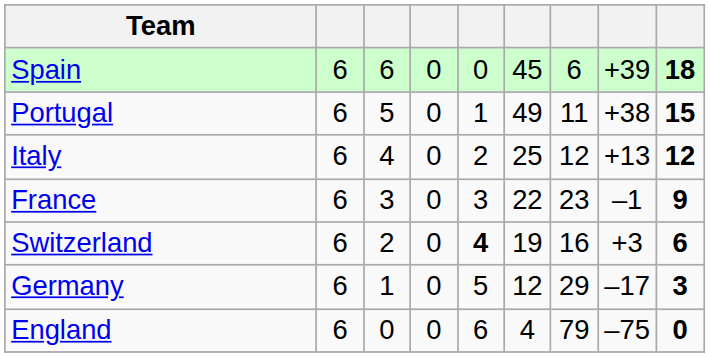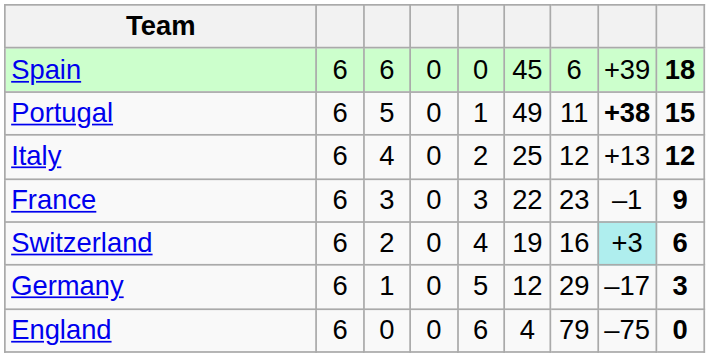(627, 112) normal -> (627, 112) bold
(481, 243) bold -> (481, 243) normal
(627, 243) no background -> (627, 243) paleturquoise background
